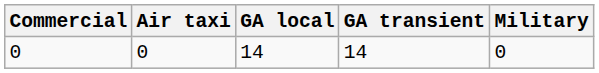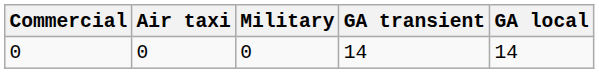columns swapped: (287, 21) <-> (542, 21)
